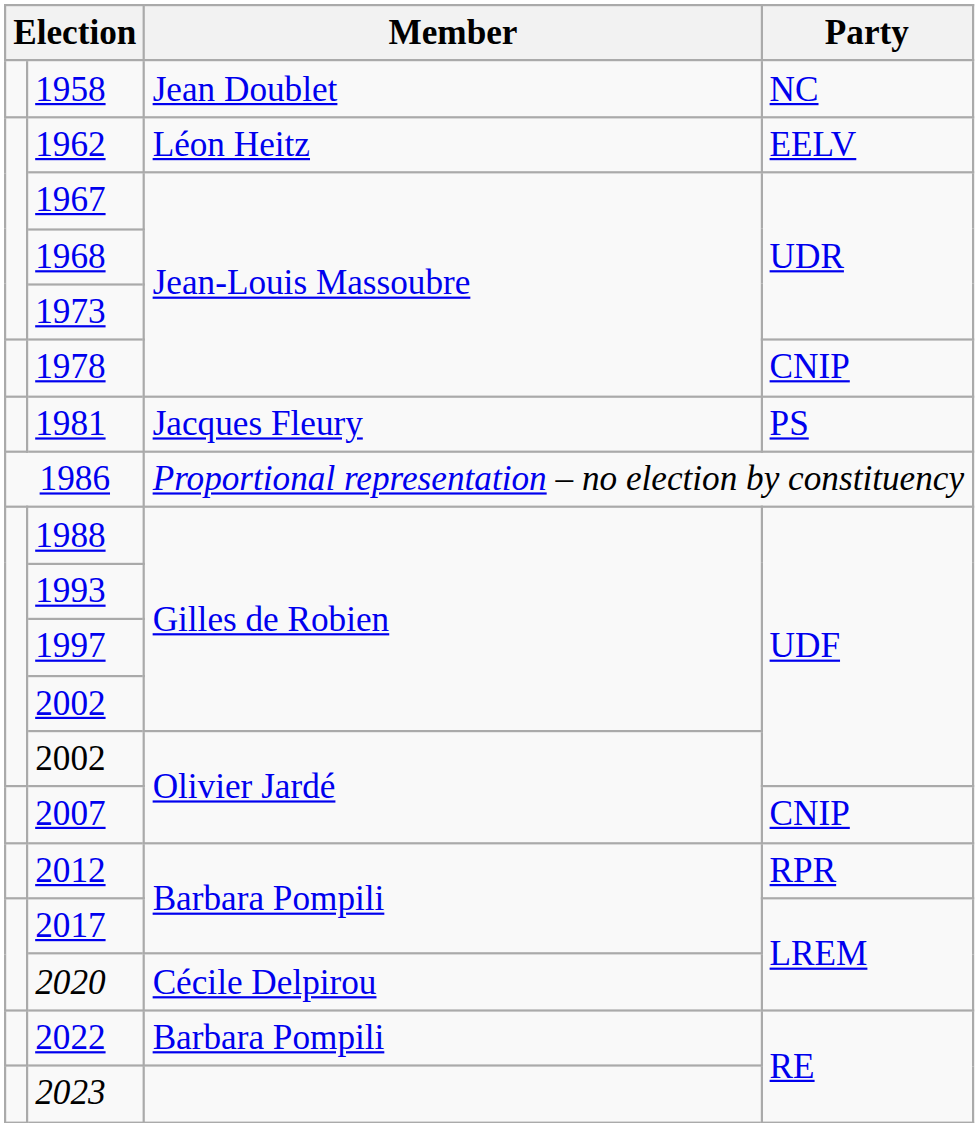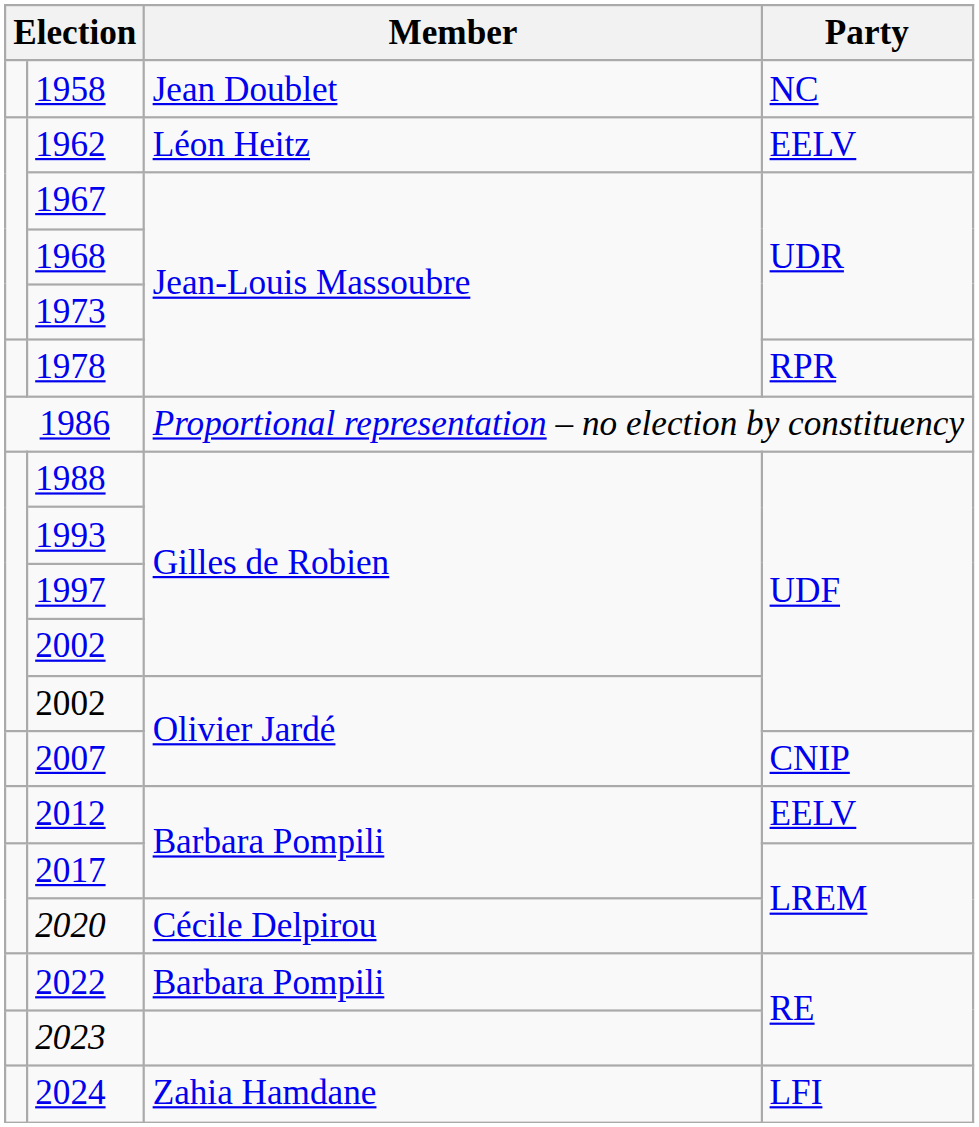(810, 367) CNIP -> (803, 367) RPR
- row: (70, 423)
(803, 869) RPR -> (813, 813) EELV
+ row: (70, 1093)
